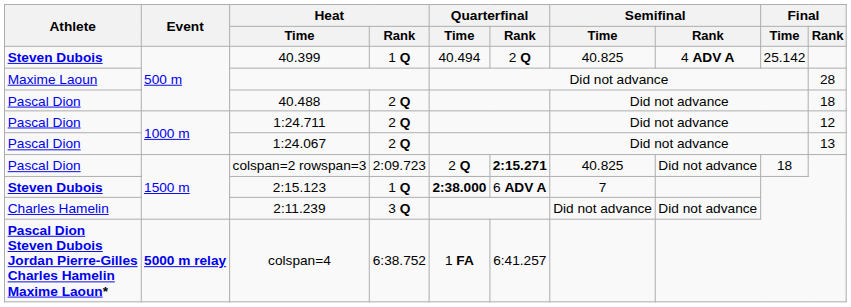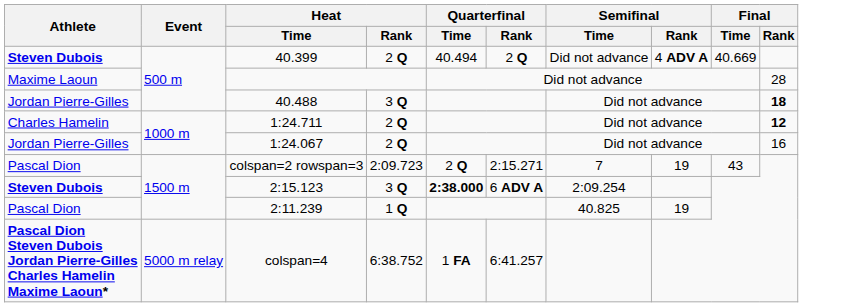(399, 58) 1 Q -> (396, 58) 2 Q
(603, 58) 40.825 -> (599, 58) Did not advance
(785, 58) 25.142 -> (736, 58) 40.669
(44, 101) Pascal Dion -> (68, 101) Jordan Pierre-Gilles
(399, 101) 2 Q -> (396, 101) 3 Q
(828, 101) normal -> (779, 101) bold
(44, 123) Pascal Dion -> (58, 123) Charles Hamelin
(828, 123) normal -> (779, 123) bold
(44, 144) Pascal Dion -> (68, 144) Jordan Pierre-Gilles
(828, 144) 13 -> (779, 144) 16
(520, 166) bold -> (516, 166) normal
(603, 166) 40.825 -> (599, 166) 7
(708, 166) Did not advance -> (682, 166) 19
(785, 166) 18 -> (736, 166) 43
(399, 187) 1 Q -> (396, 187) 3 Q
(603, 187) 7 -> (599, 187) 2:09.254
(58, 209) Charles Hamelin -> (44, 209) Pascal Dion
(399, 209) 3 Q -> (396, 209) 1 Q
(603, 209) Did not advance -> (599, 209) 40.825
(708, 209) Did not advance -> (682, 209) 19
(185, 261) bold -> (184, 261) normal
